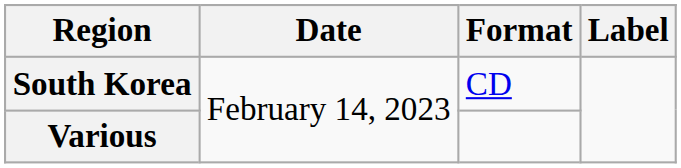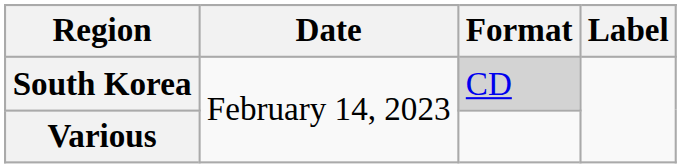(489, 83) no background -> (489, 83) lightgrey background
